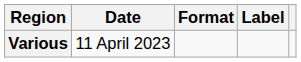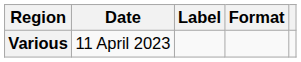columns swapped: (206, 17) <-> (263, 17)
